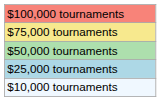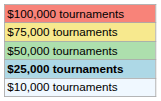(62, 69) normal -> (65, 69) bold
